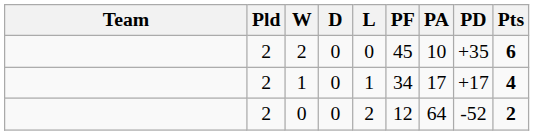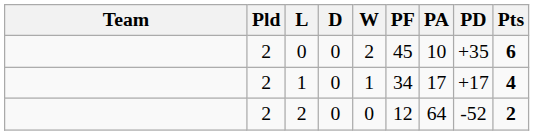columns swapped: (302, 20) <-> (369, 20)
